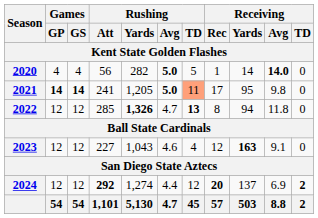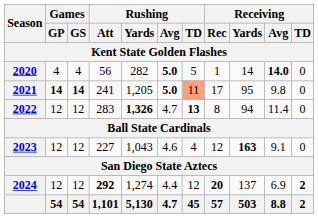(105, 109) 285 -> (105, 109) 283
(278, 109) 11.8 -> (278, 109) 11.4
